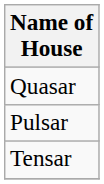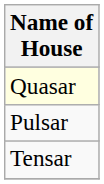(43, 85) no background -> (43, 85) lightyellow background
